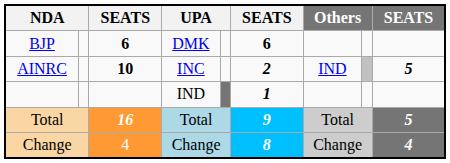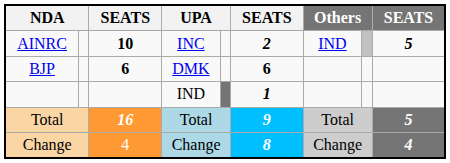rows swapped: (42, 68) <-> (42, 43)
